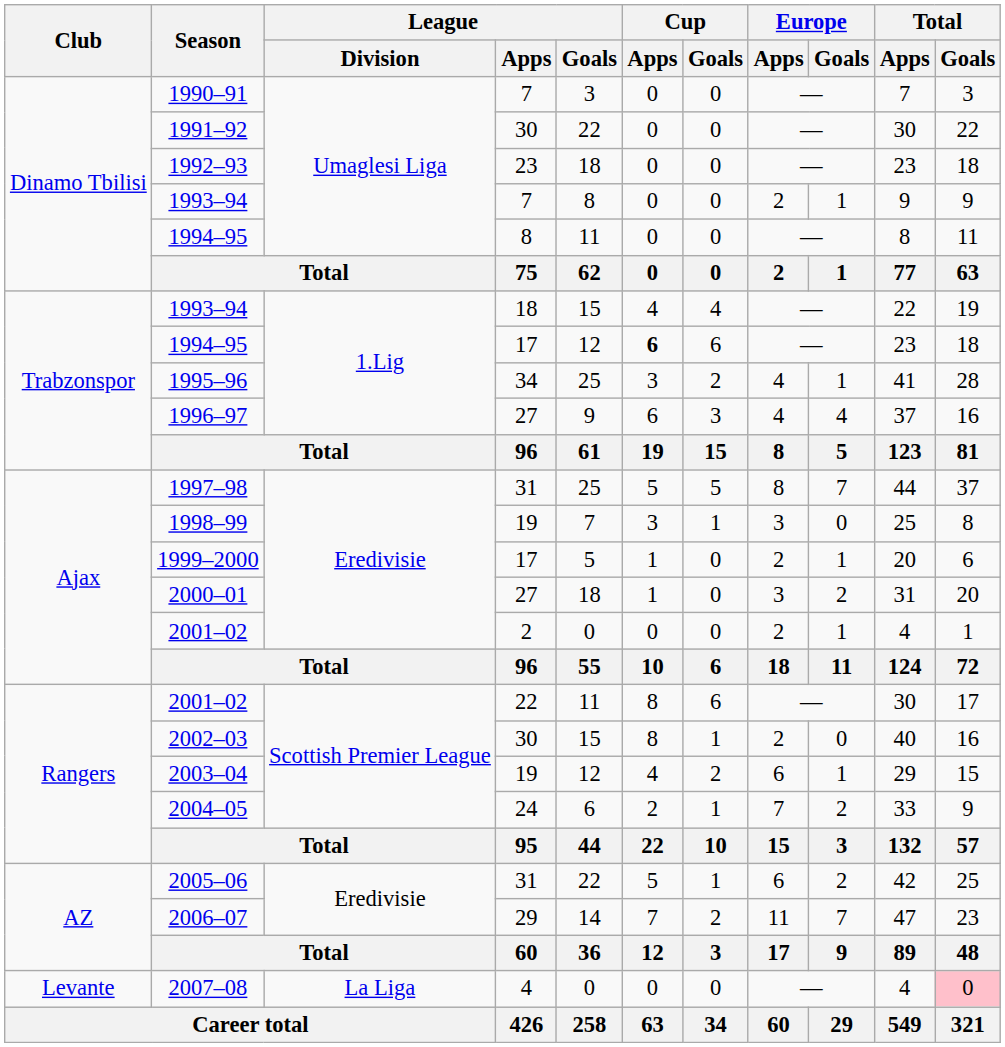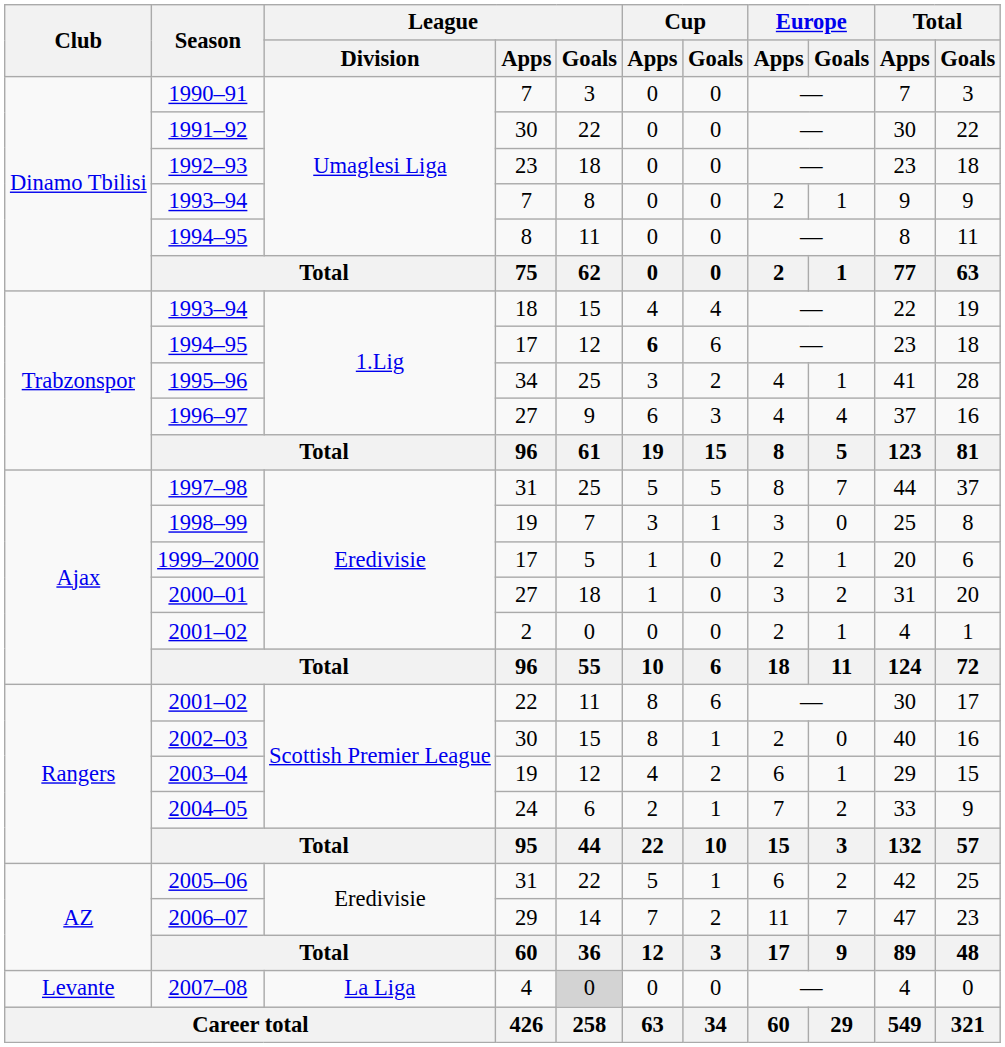(589, 988) no background -> (589, 988) lightgrey background
(968, 988) pink background -> (968, 988) no background
